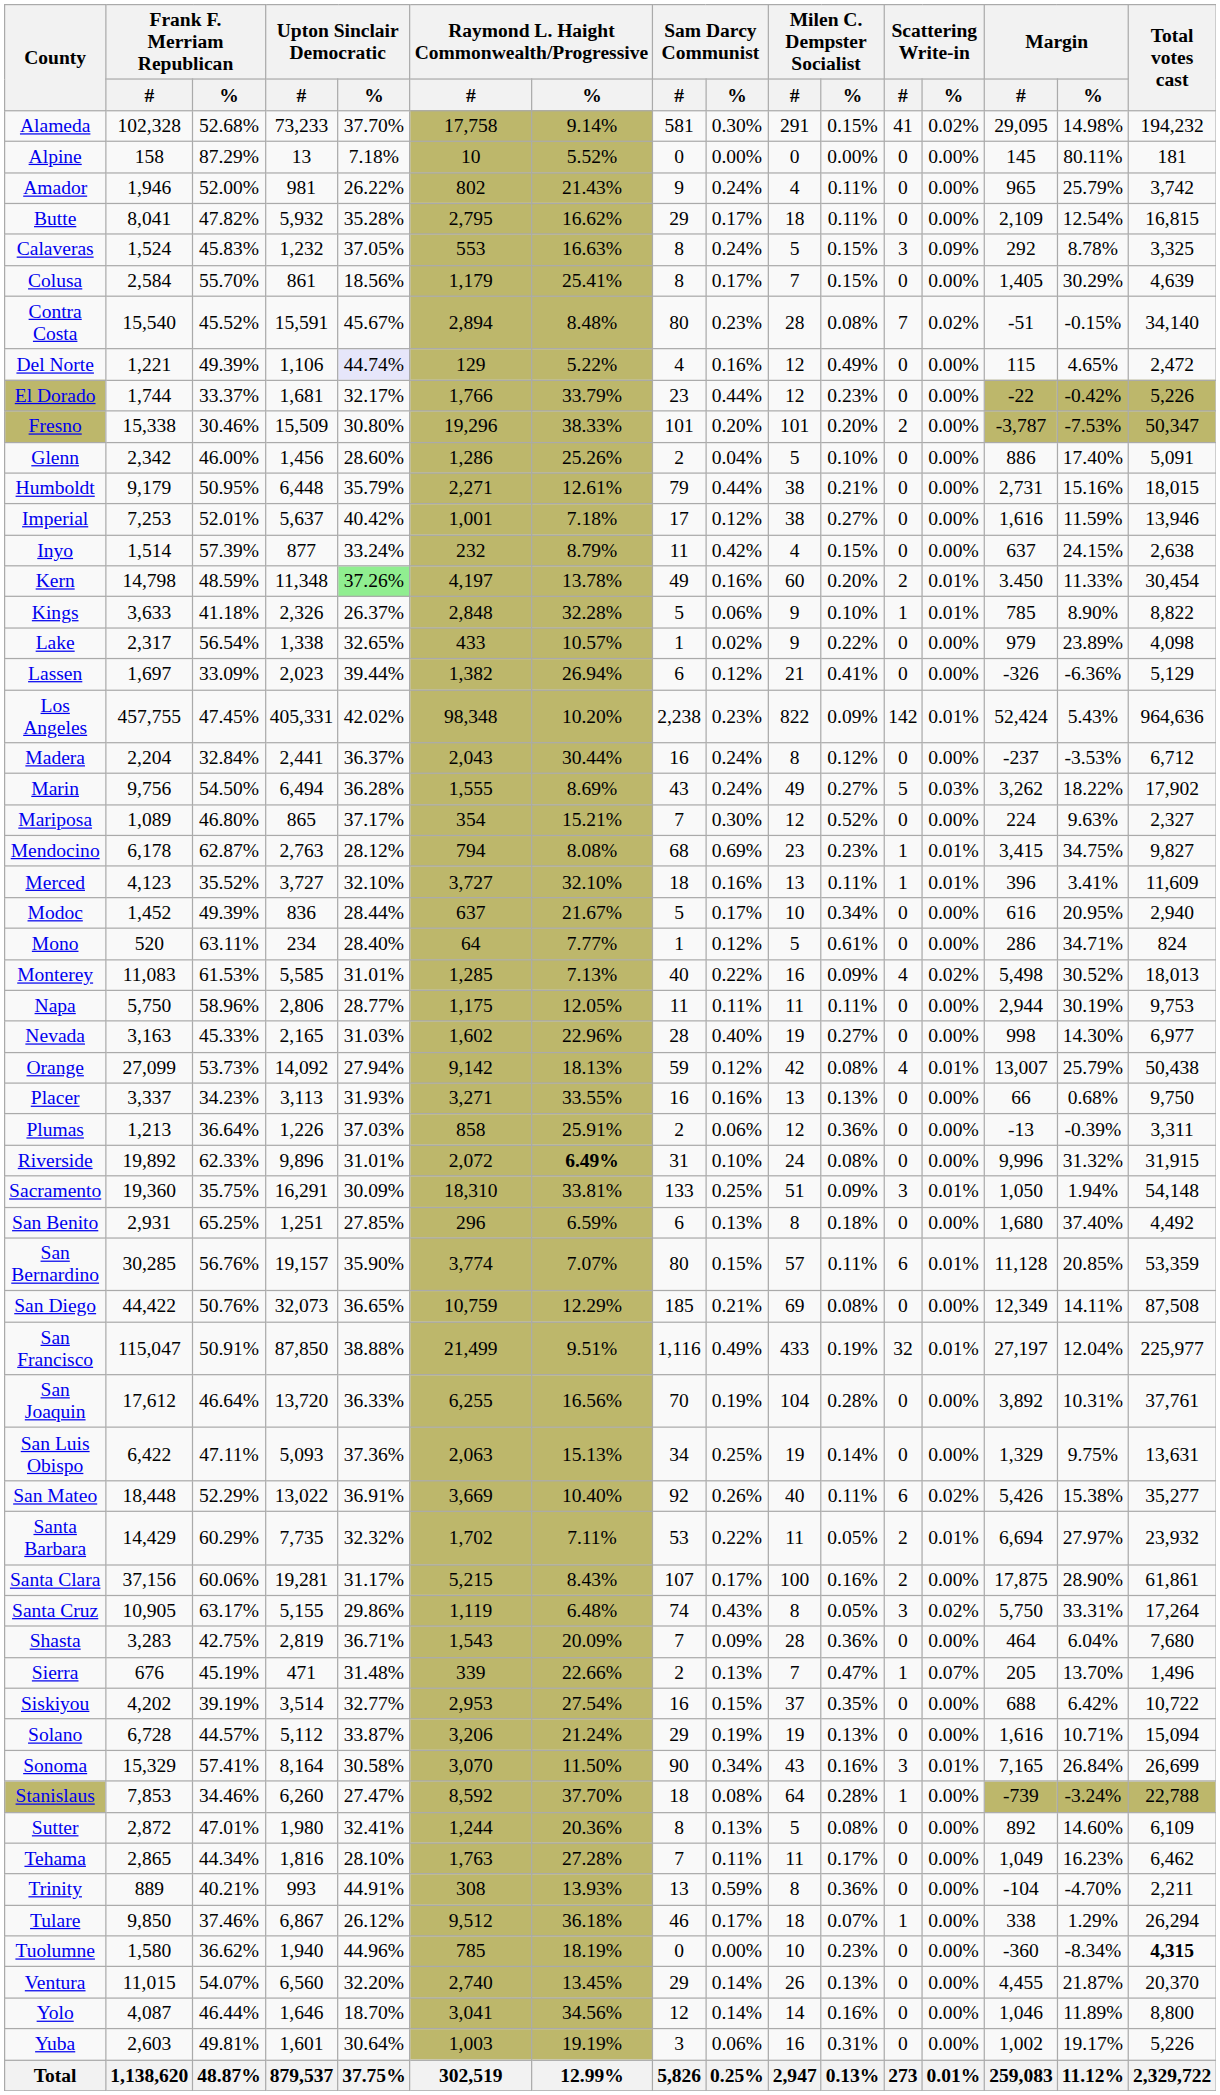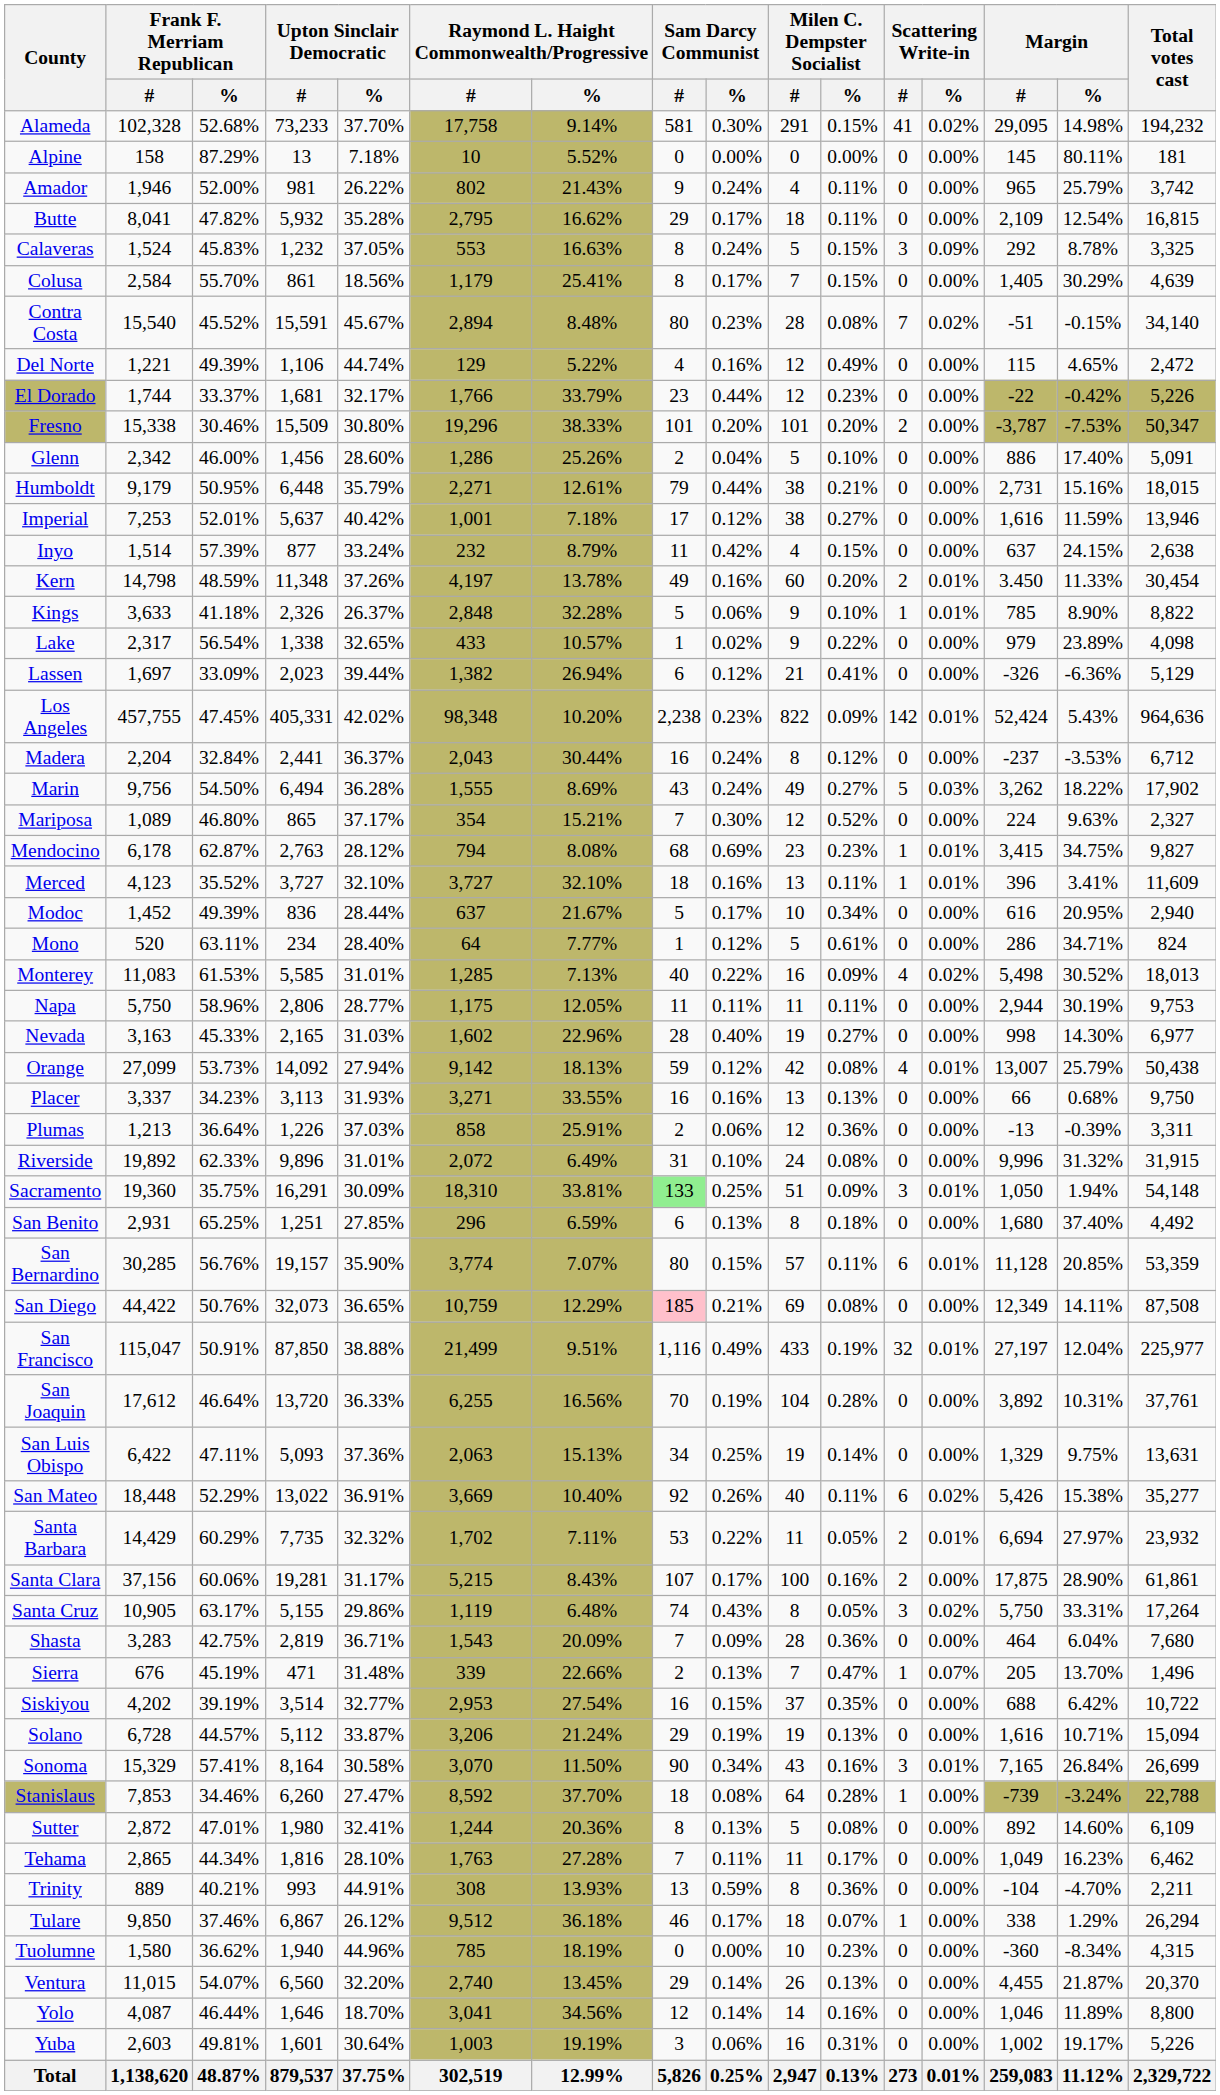(374, 364) lavender background -> (374, 364) no background
(374, 581) lightgreen background -> (374, 581) no background
(592, 1160) bold -> (592, 1160) normal
(679, 1191) no background -> (679, 1191) lightgreen background
(679, 1306) no background -> (679, 1306) pink background
(1172, 1951) bold -> (1172, 1951) normal
